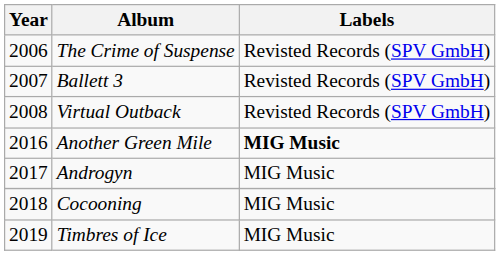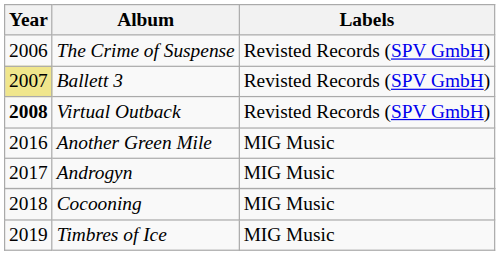(28, 81) no background -> (28, 81) khaki background
(28, 111) normal -> (28, 111) bold
(292, 142) bold -> (289, 142) normal
